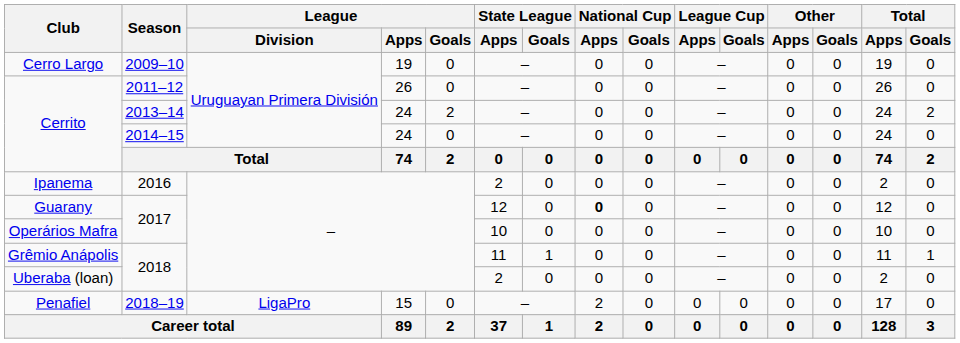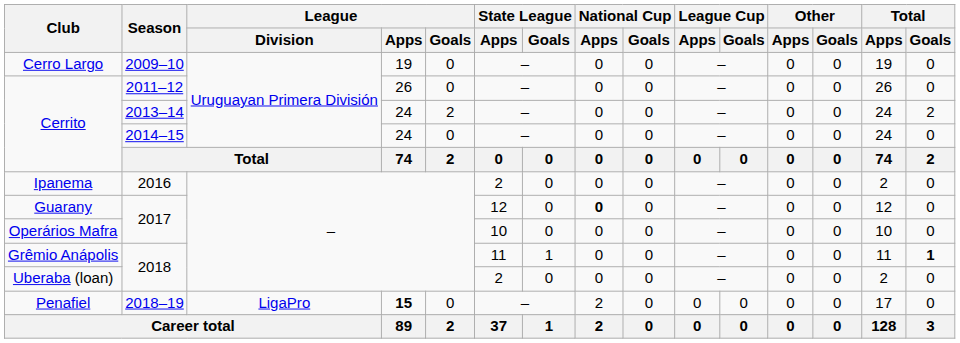(930, 254) normal -> (930, 254) bold
(404, 302) normal -> (404, 302) bold
